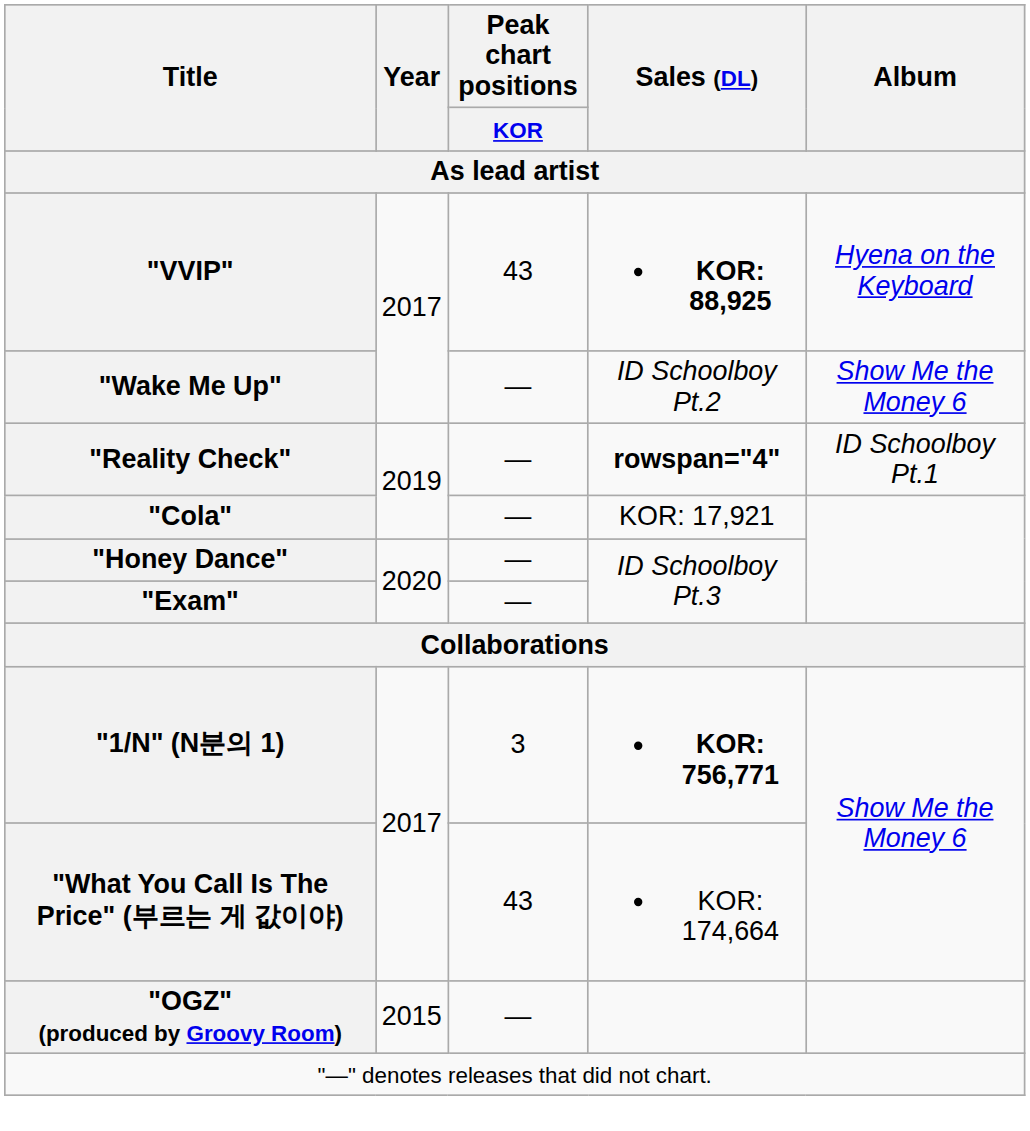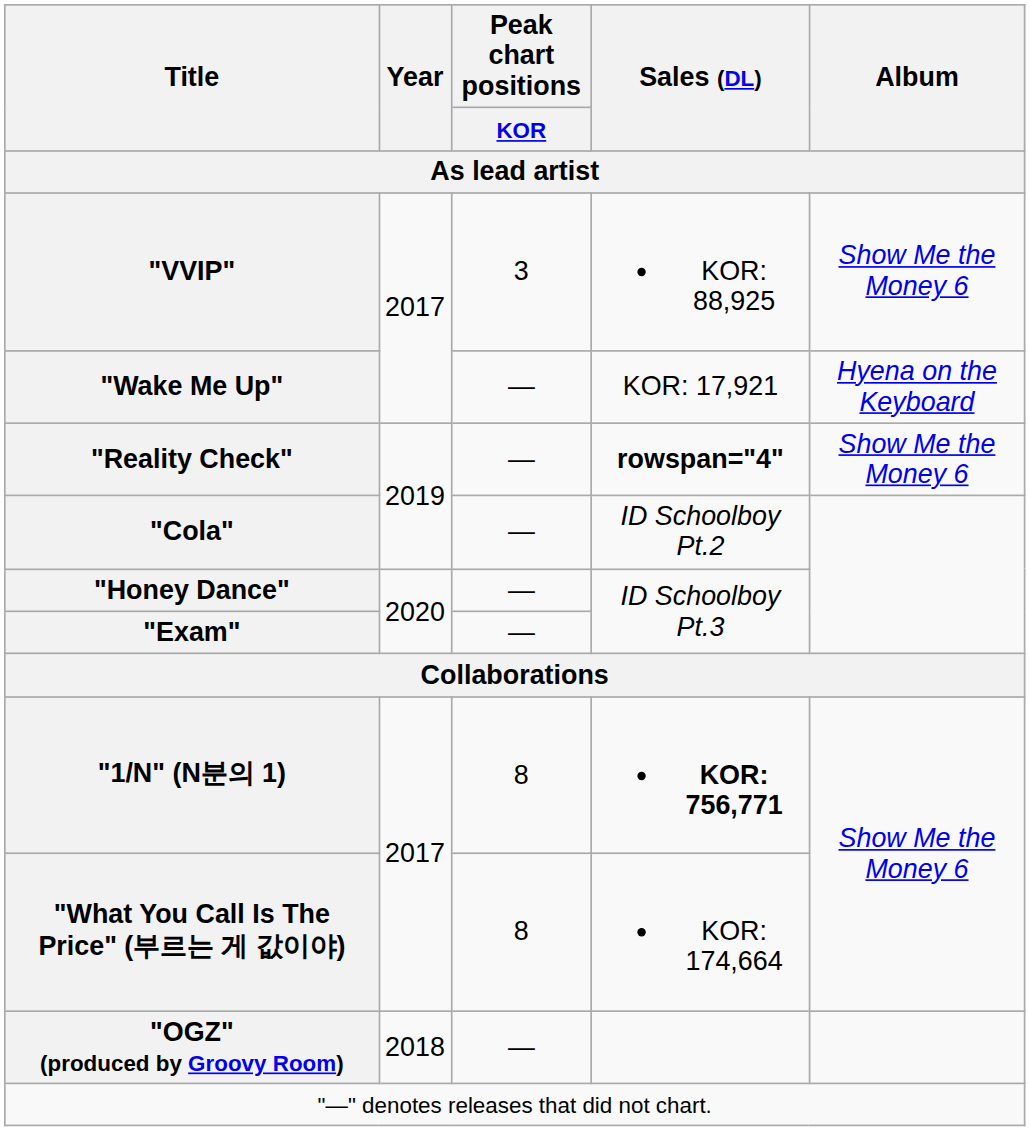(518, 271) 43 -> (521, 271) 3
(697, 287) bold -> (700, 287) normal
(915, 271) Hyena on the Keyboard -> (917, 271) Show Me the Money 6
(697, 386) ID Schoolboy Pt.2 -> (700, 386) KOR: 17,921
(915, 386) Show Me the Money 6 -> (917, 386) Hyena on the Keyboard
(915, 459) ID Schoolboy Pt.1 -> (917, 459) Show Me the Money 6
(697, 516) KOR: 17,921 -> (700, 531) ID Schoolboy Pt.2
(518, 744) 3 -> (521, 774) 8
(518, 901) 43 -> (521, 931) 8
(412, 1016) 2015 -> (415, 1046) 2018
